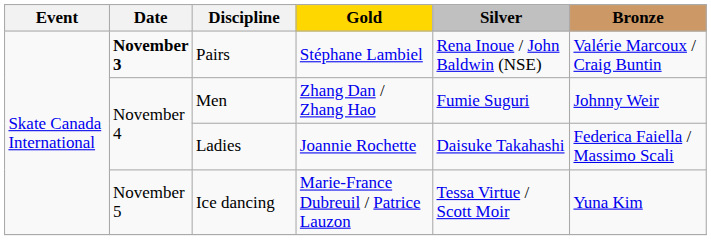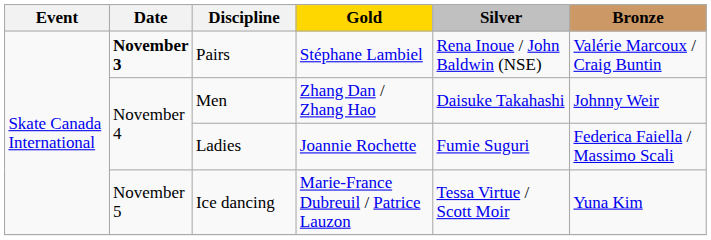(483, 100) Fumie Suguri -> (501, 100) Daisuke Takahashi
(501, 146) Daisuke Takahashi -> (483, 146) Fumie Suguri
